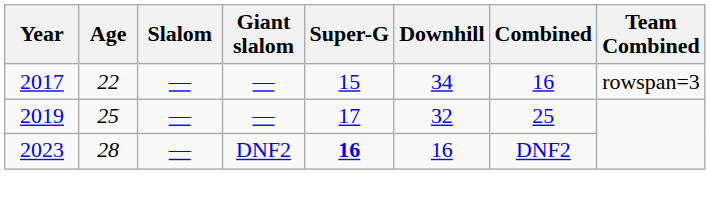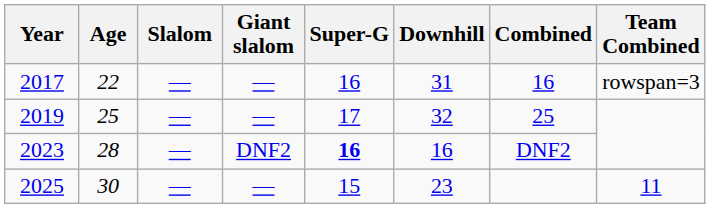(349, 81) 15 -> (349, 81) 16
(442, 81) 34 -> (442, 81) 31
+ row: (42, 185)
